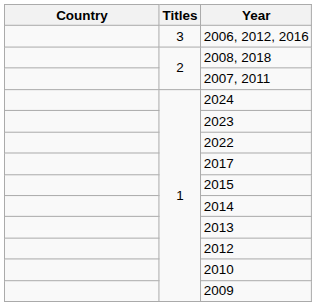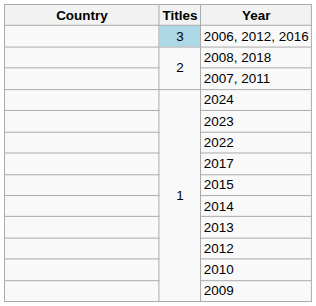(180, 36) no background -> (180, 36) lightblue background
